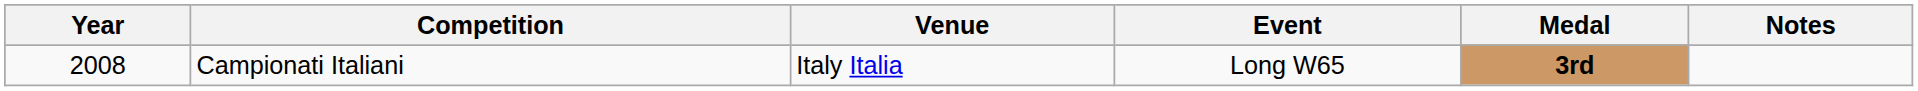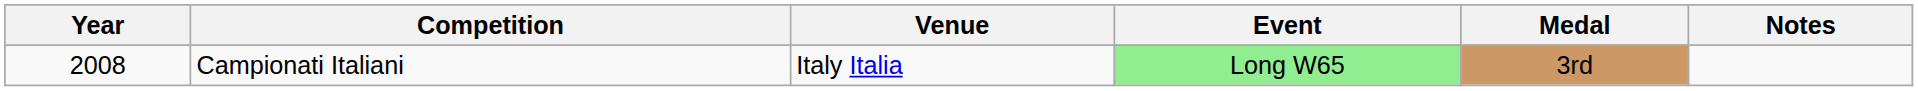(1287, 65) no background -> (1287, 65) lightgreen background
(1575, 65) bold -> (1575, 65) normal
